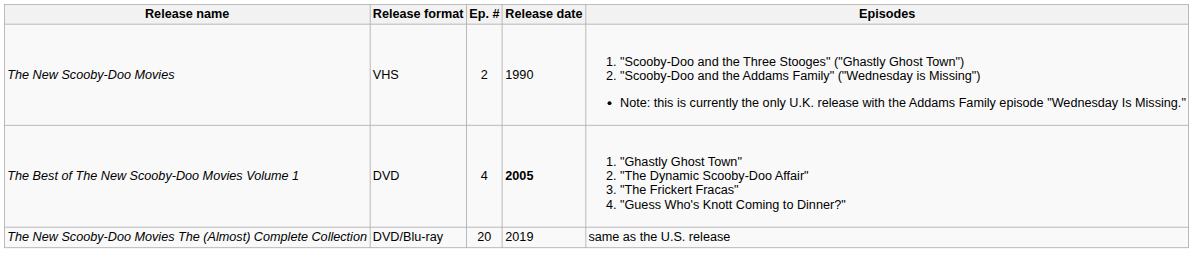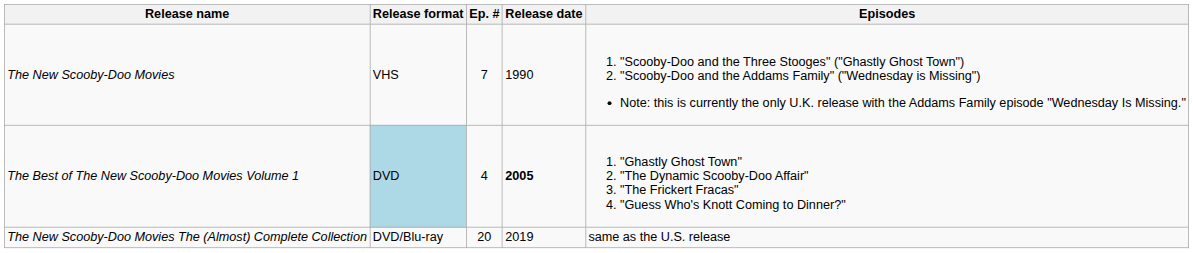(484, 74) 2 -> (484, 74) 7
(386, 176) no background -> (386, 176) lightblue background
